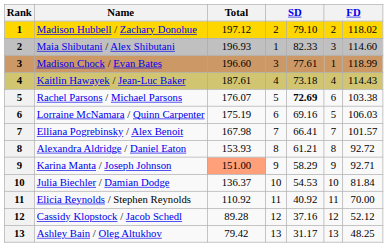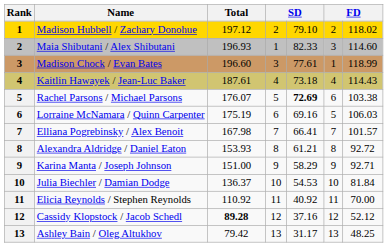(236, 166) lightsalmon background -> (236, 166) no background
(236, 217) normal -> (236, 217) bold
